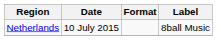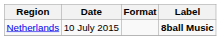(186, 27) normal -> (187, 27) bold
